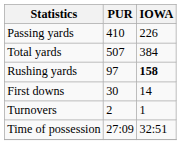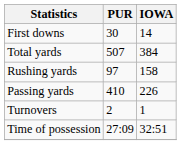rows swapped: (36, 91) <-> (40, 33)
(149, 71) bold -> (149, 71) normal
